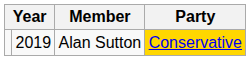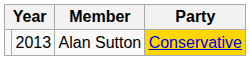(33, 42) 2019 -> (33, 42) 2013
